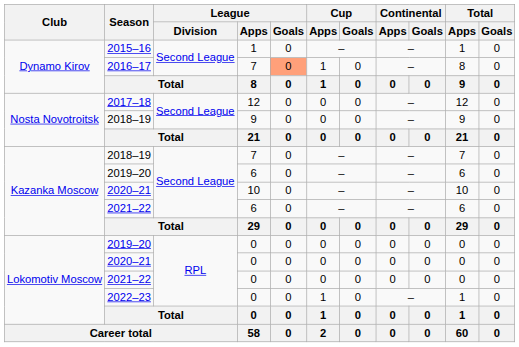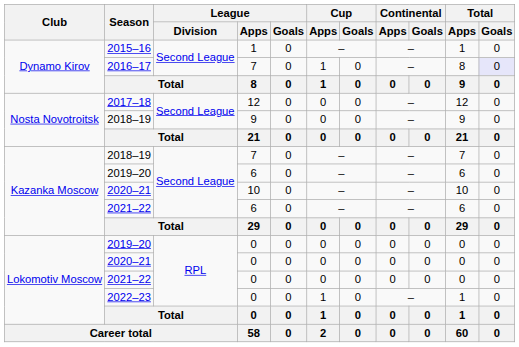(288, 66) lightsalmon background -> (288, 66) no background
(497, 66) no background -> (497, 66) lavender background
